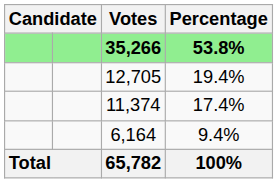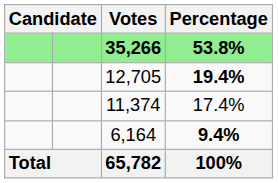(219, 76) normal -> (219, 76) bold
(219, 134) normal -> (219, 134) bold
